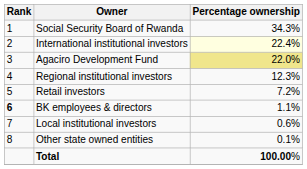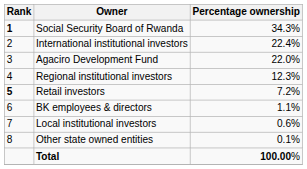(9, 28) normal -> (9, 28) bold
(286, 44) lightyellow background -> (286, 44) no background
(286, 60) khaki background -> (286, 60) no background
(9, 92) normal -> (9, 92) bold
(9, 108) bold -> (9, 108) normal
